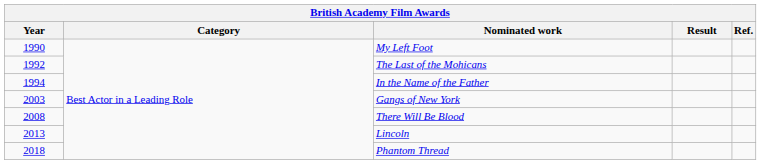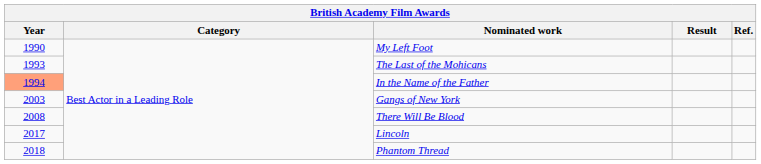(34, 64) 1992 -> (34, 64) 1993
(34, 82) no background -> (34, 82) lightsalmon background
(34, 133) 2013 -> (34, 133) 2017
